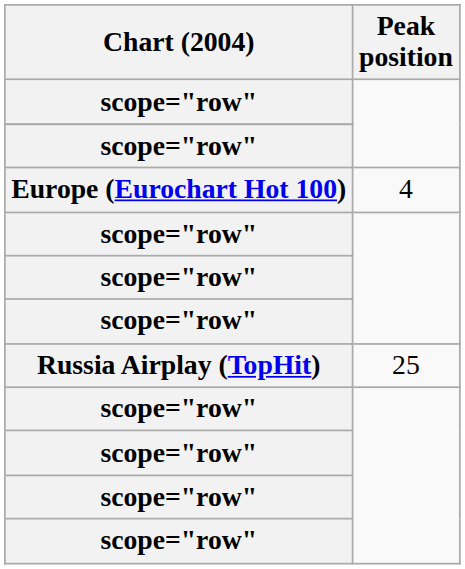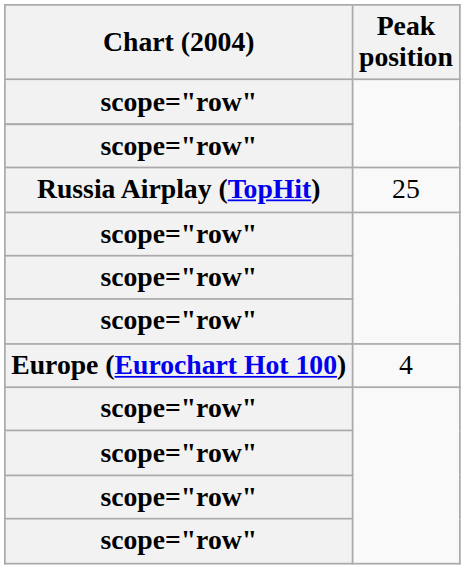rows swapped: (179, 189) <-> (179, 364)
